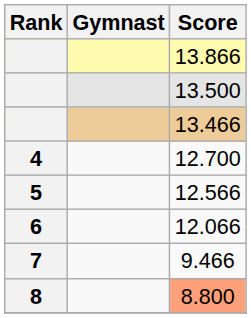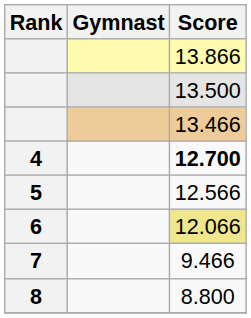(208, 159) normal -> (208, 159) bold
(208, 227) no background -> (208, 227) khaki background
(208, 295) lightsalmon background -> (208, 295) no background
